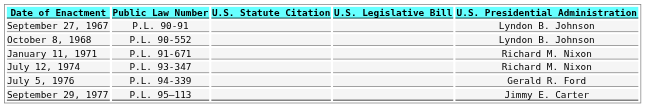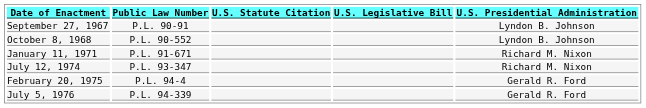+ row: (55, 81)
- row: (58, 94)
